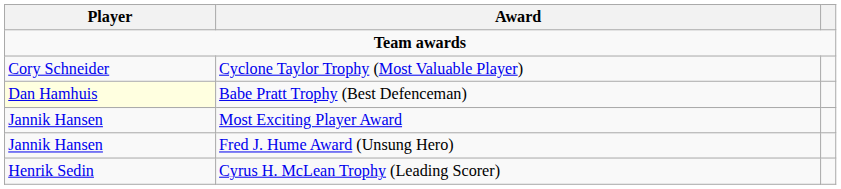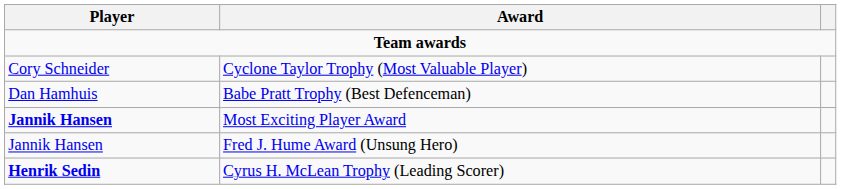(53, 94) lightyellow background -> (53, 94) no background
(56, 119) normal -> (60, 119) bold
(51, 171) normal -> (54, 171) bold
